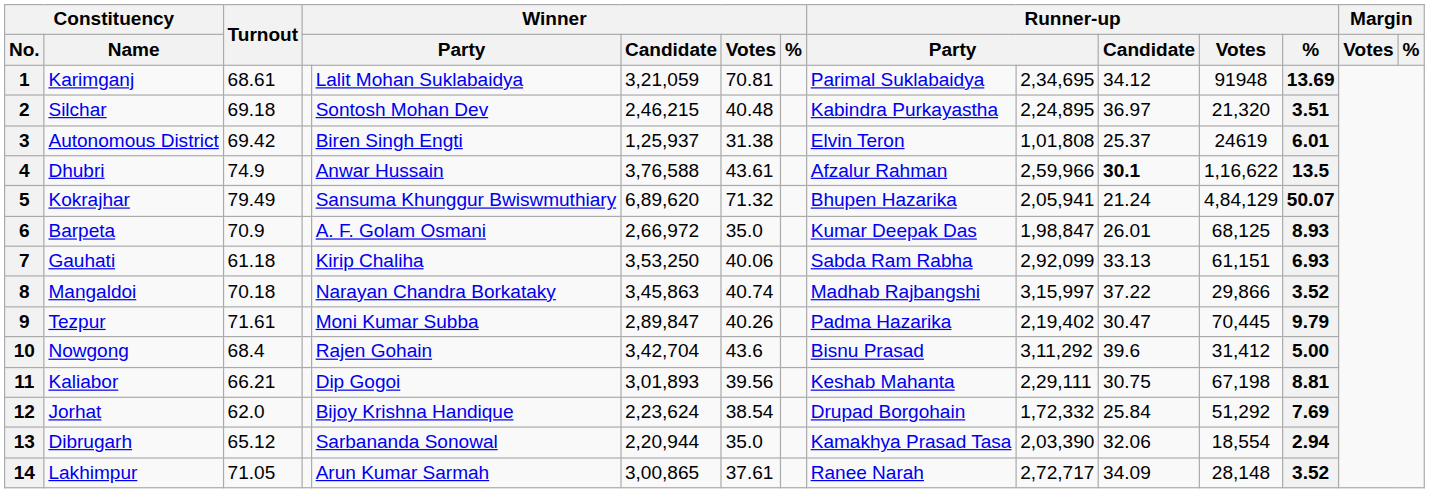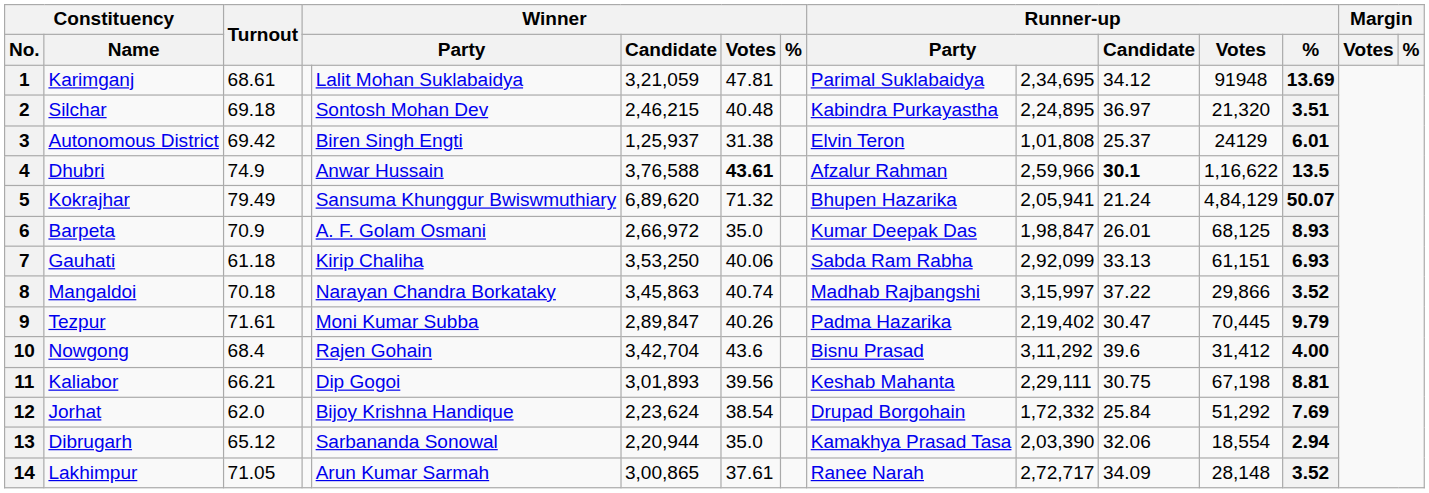(750, 79) 70.81 -> (750, 79) 47.81
(1241, 140) 24619 -> (1241, 140) 24129
(750, 170) normal -> (750, 170) bold
(1311, 351) 5.00 -> (1311, 351) 4.00
